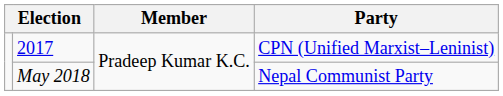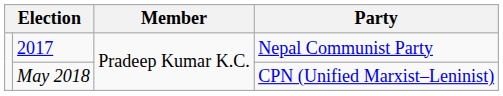(376, 47) CPN (Unified Marxist–Leninist) -> (346, 47) Nepal Communist Party
(346, 76) Nepal Communist Party -> (376, 76) CPN (Unified Marxist–Leninist)
